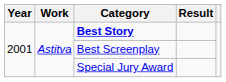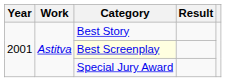(105, 31) bold -> (103, 31) normal
(118, 49) no background -> (118, 49) lightyellow background
